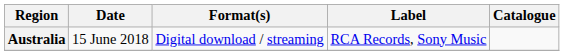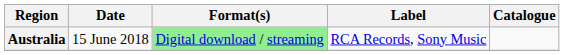(240, 38) no background -> (240, 38) lightgreen background
